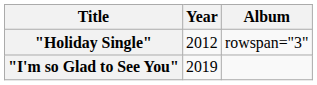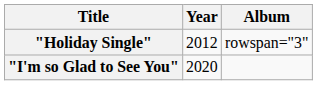(202, 67) 2019 -> (202, 67) 2020
